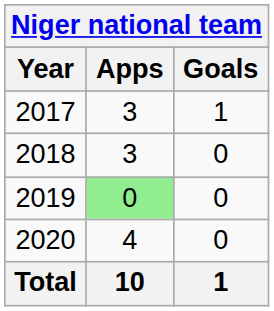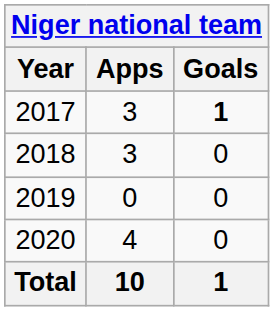(221, 111) normal -> (221, 111) bold
(130, 197) lightgreen background -> (130, 197) no background
